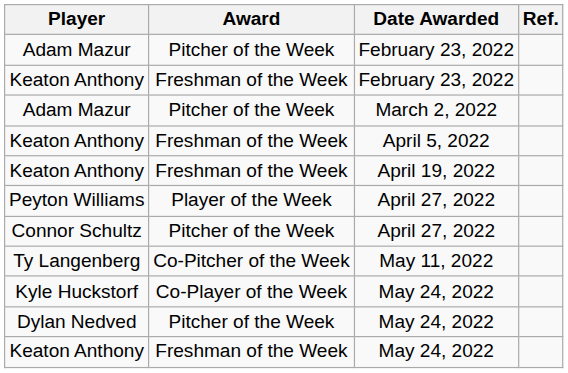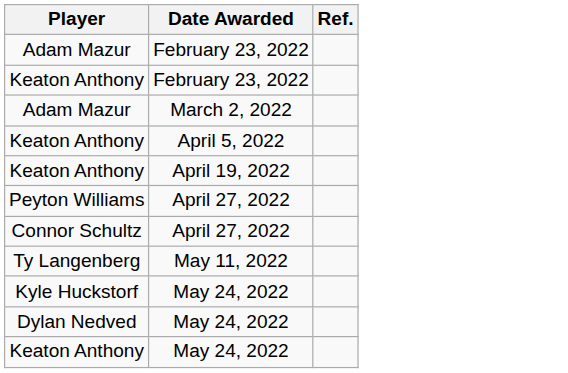- column: (251, 19)
